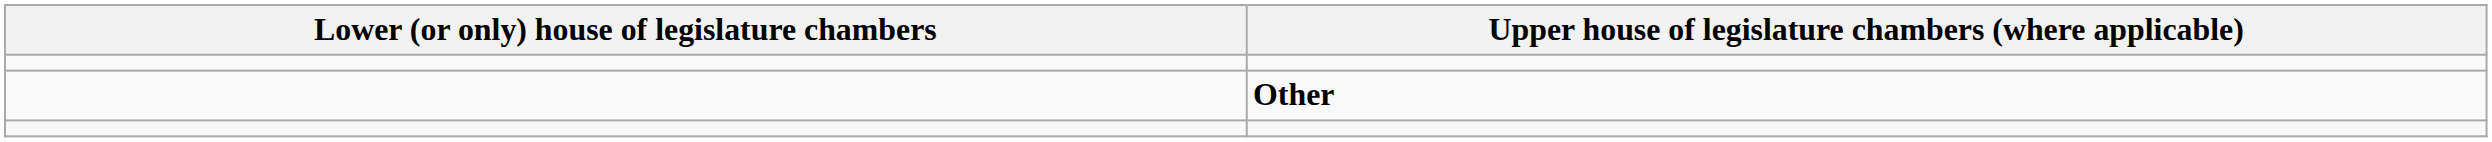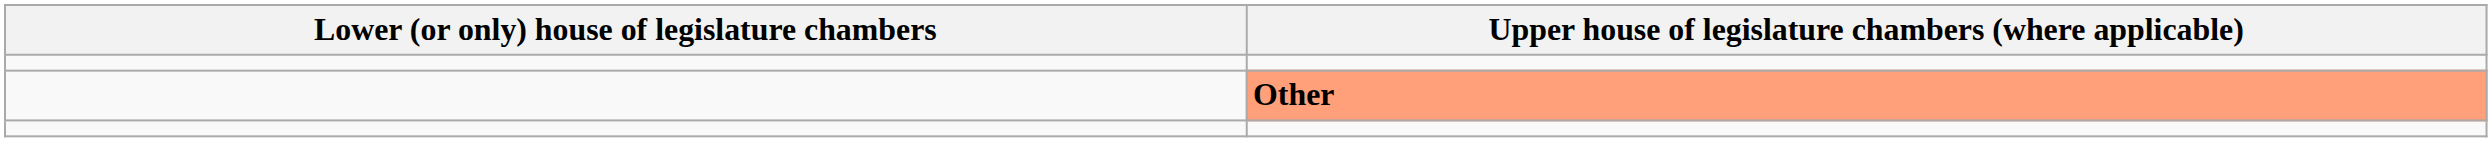(1294, 94) no background -> (1294, 94) lightsalmon background
